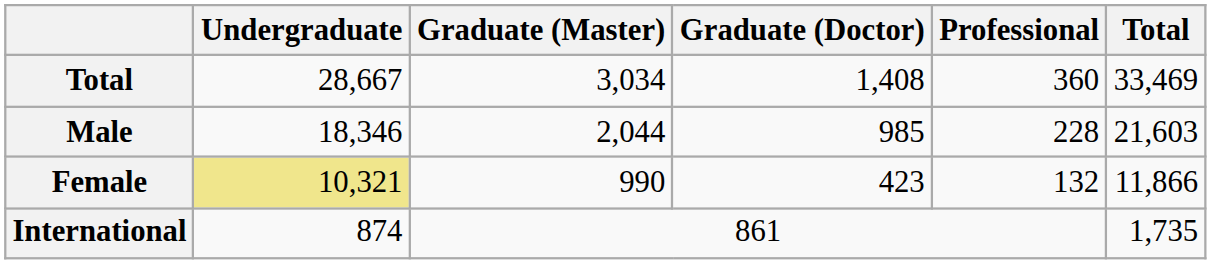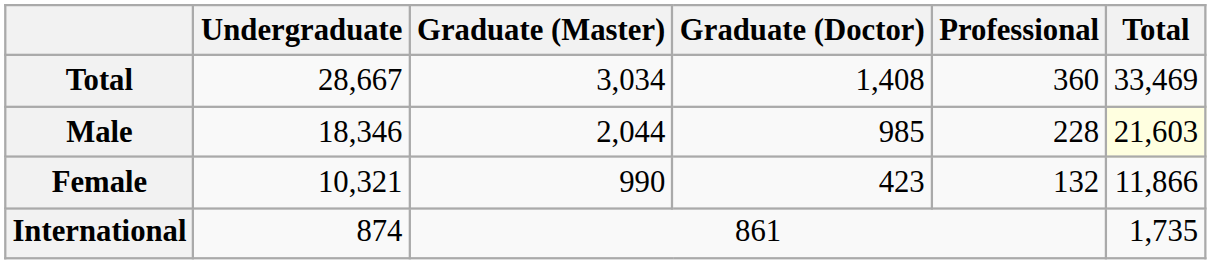(1156, 131) no background -> (1156, 131) lightyellow background
(360, 181) khaki background -> (360, 181) no background
